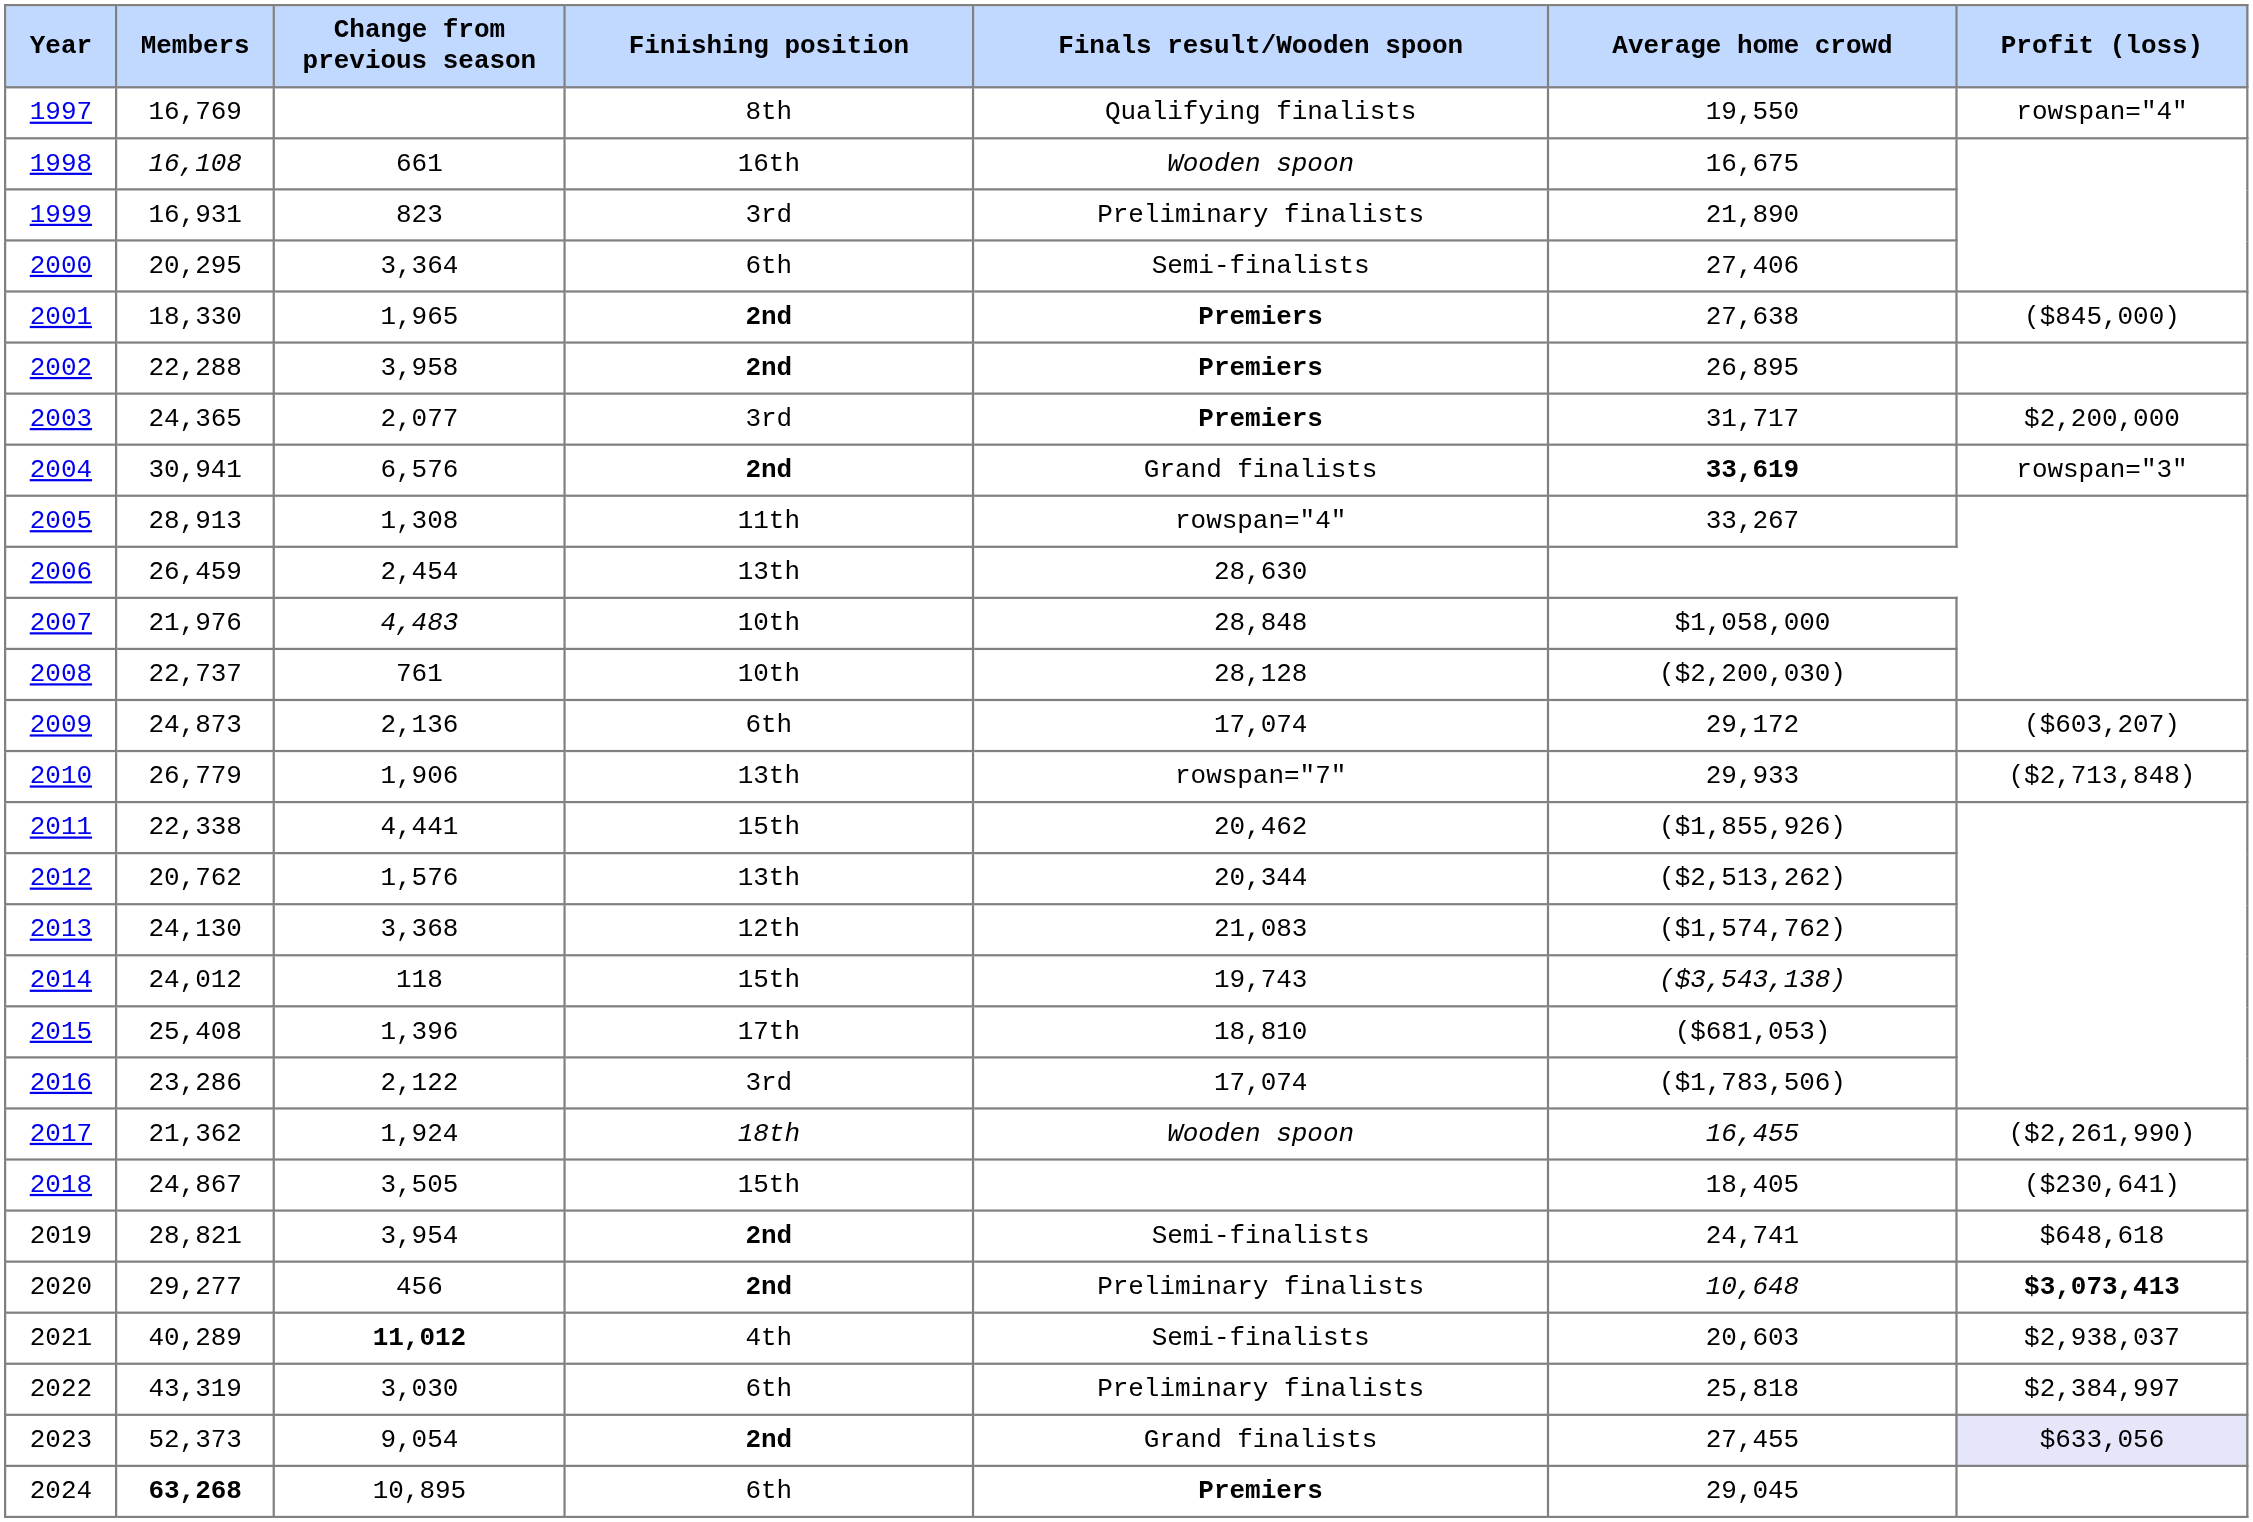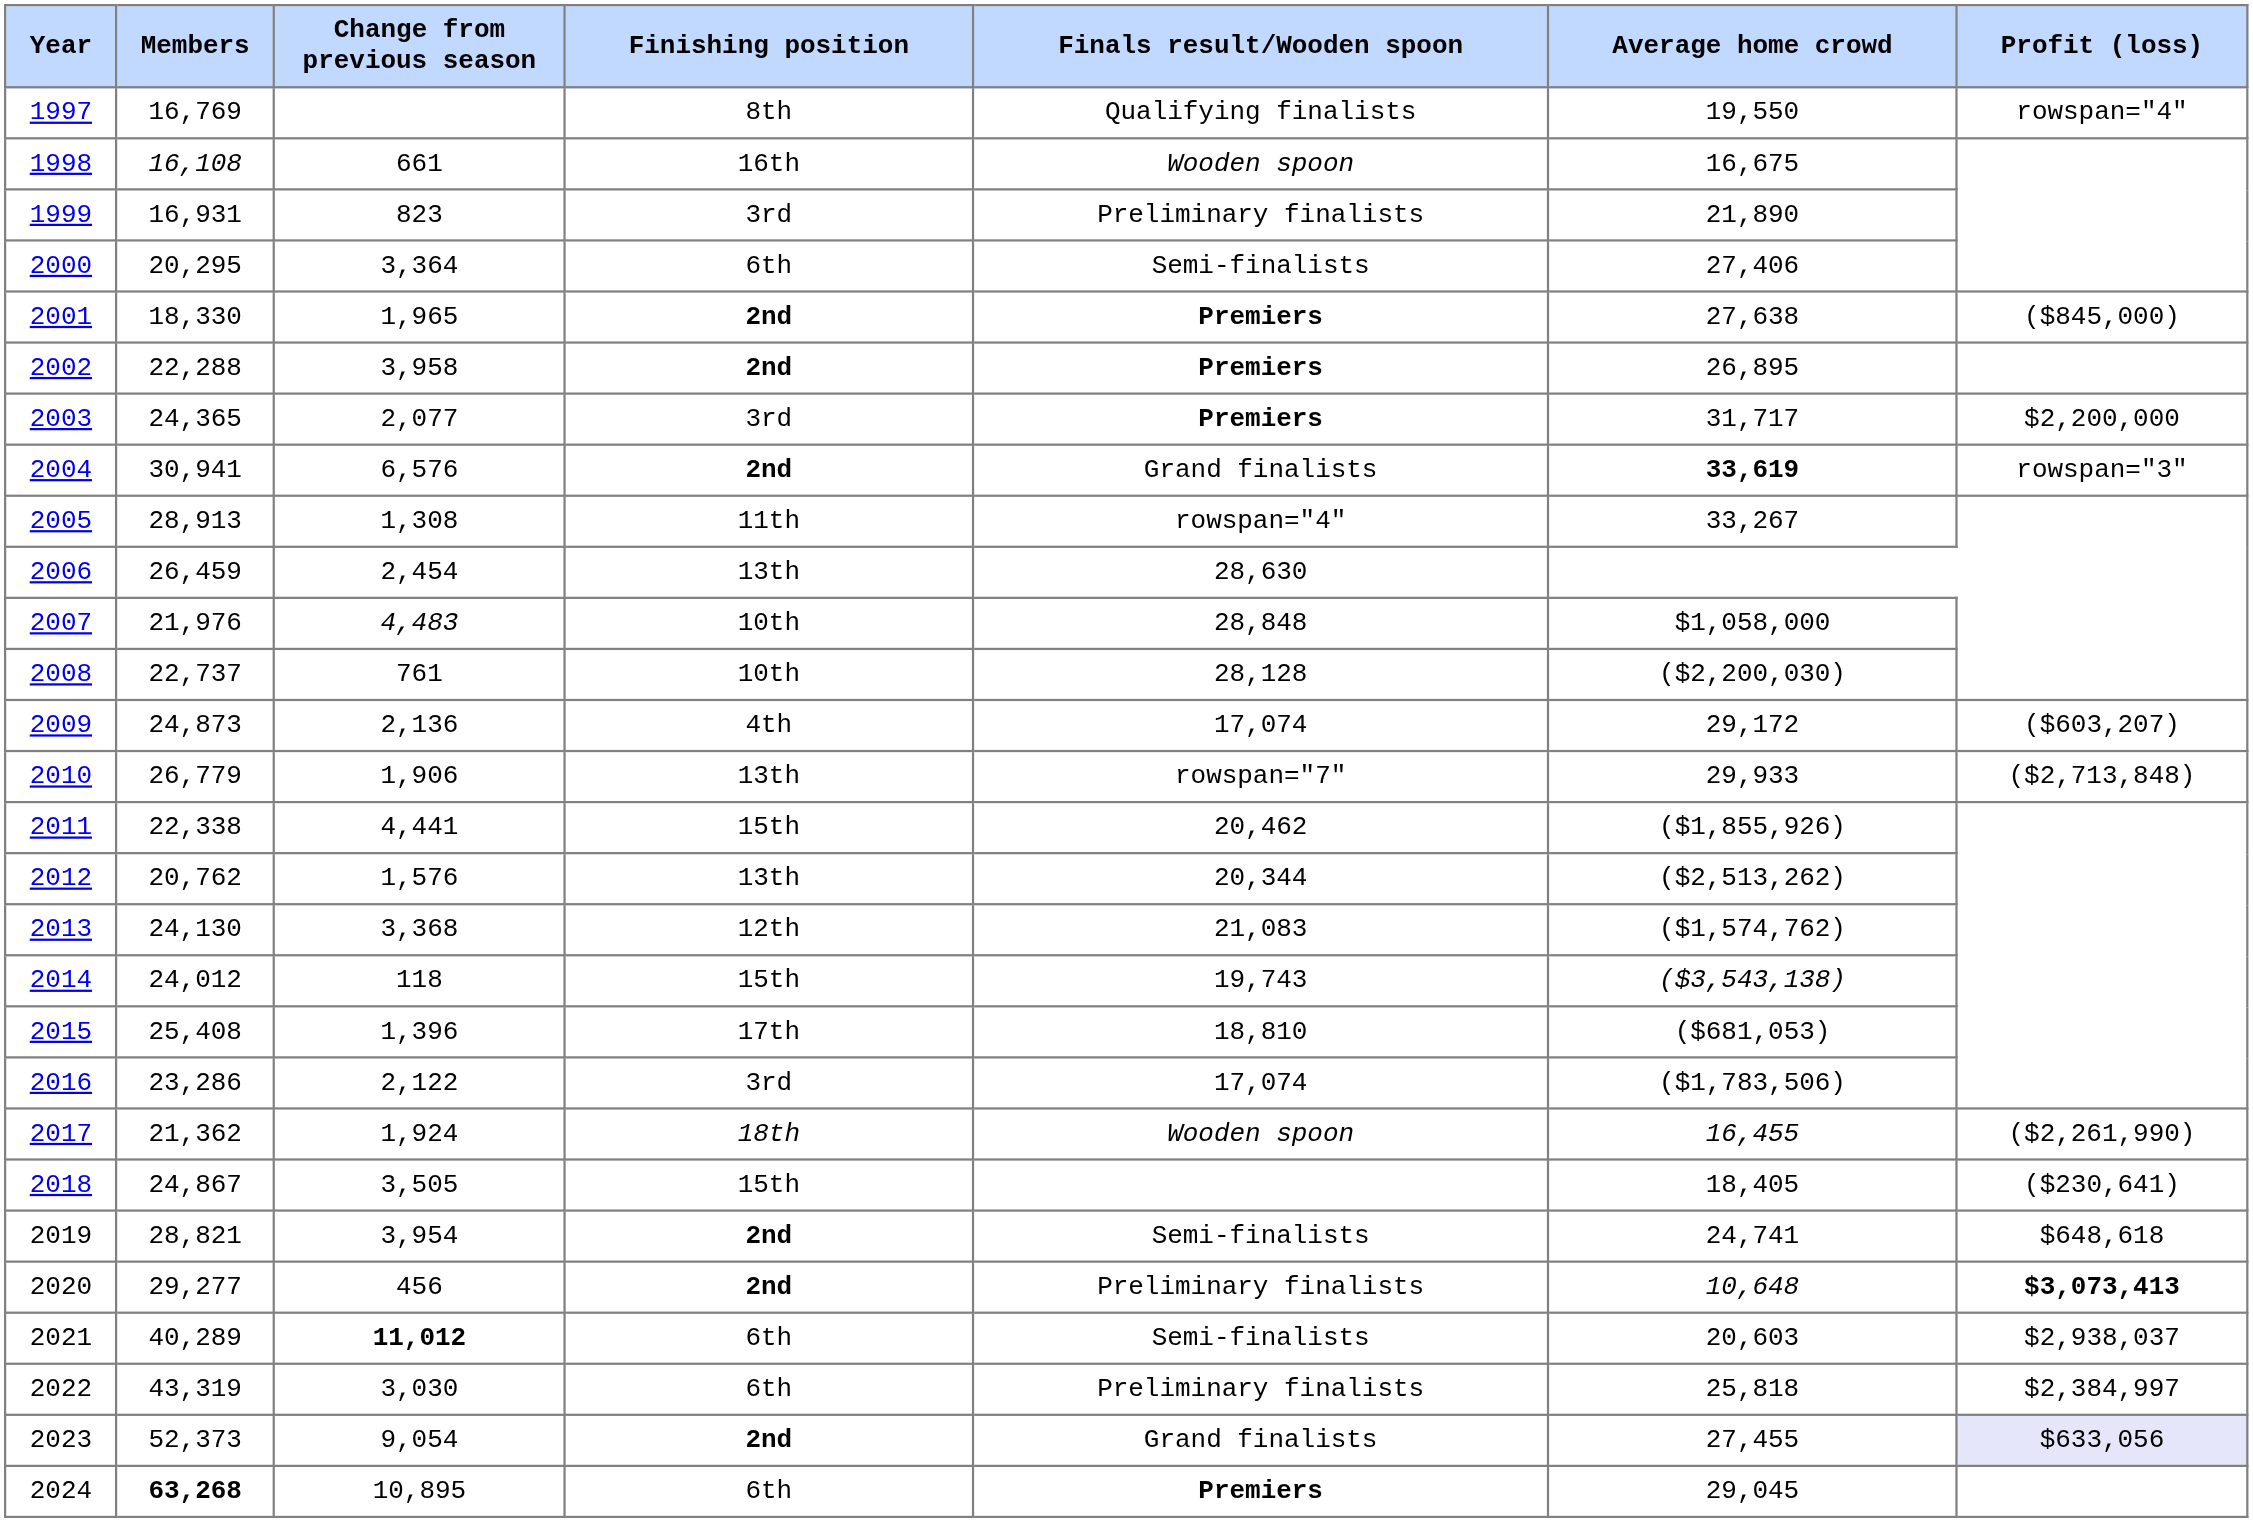(769, 726) 6th -> (769, 726) 4th
(769, 1338) 4th -> (769, 1338) 6th
